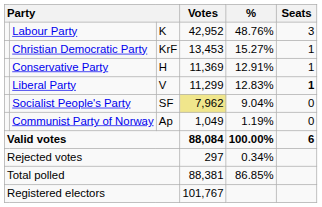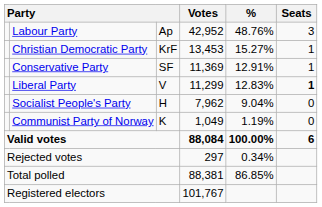(163, 31) K -> (166, 31) Ap
(163, 67) H -> (166, 67) SF
(166, 103) SF -> (163, 103) H
(209, 103) khaki background -> (209, 103) no background
(166, 121) Ap -> (163, 121) K
